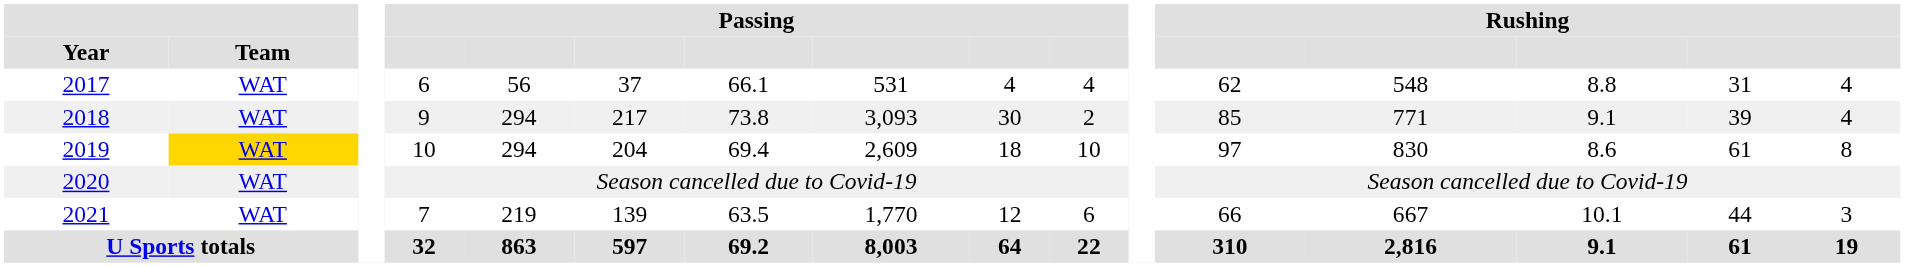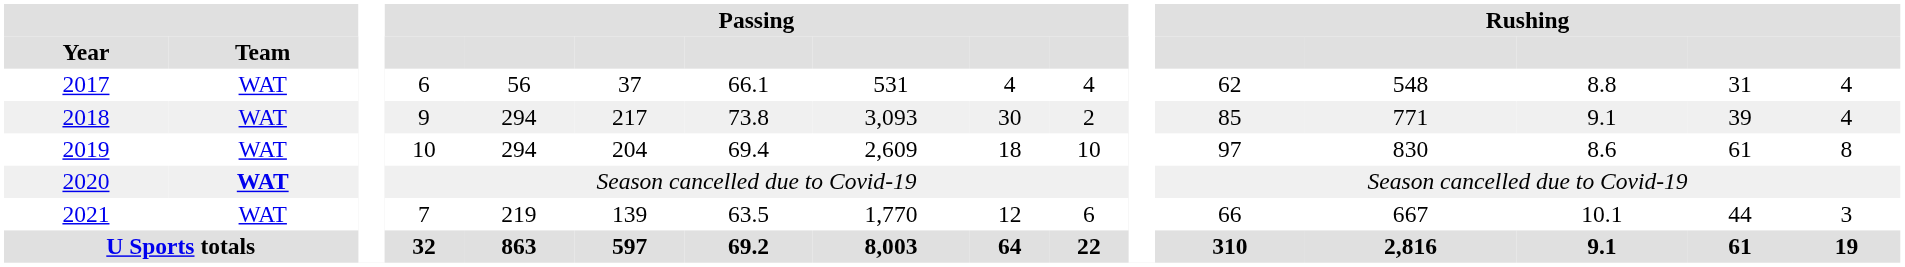(263, 149) gold background -> (263, 149) no background
(263, 181) normal -> (263, 181) bold
